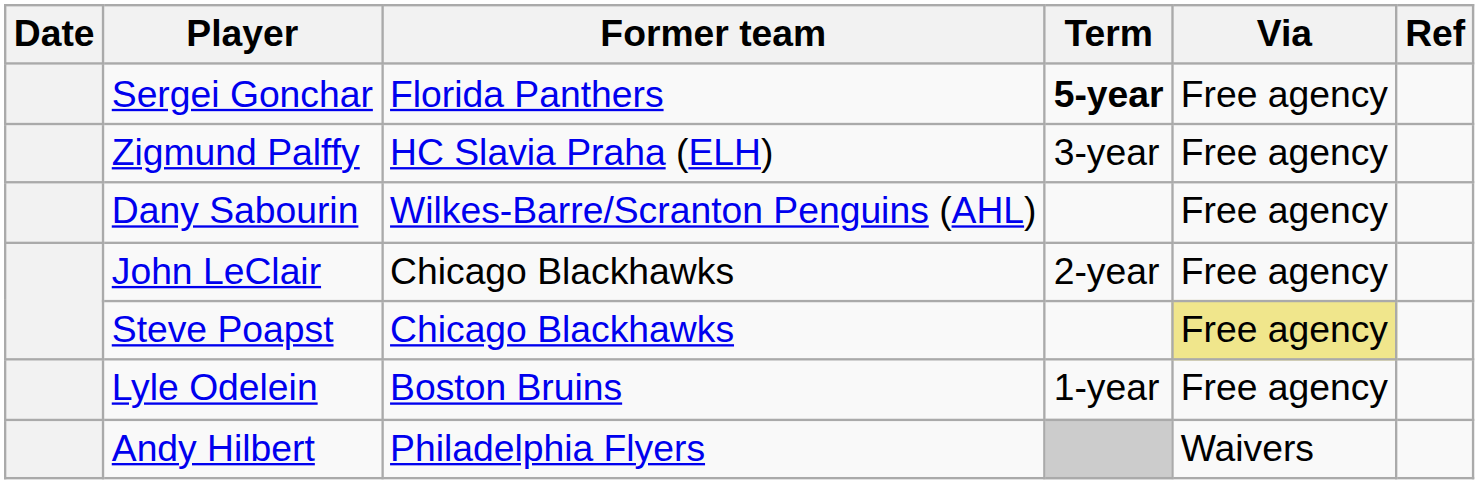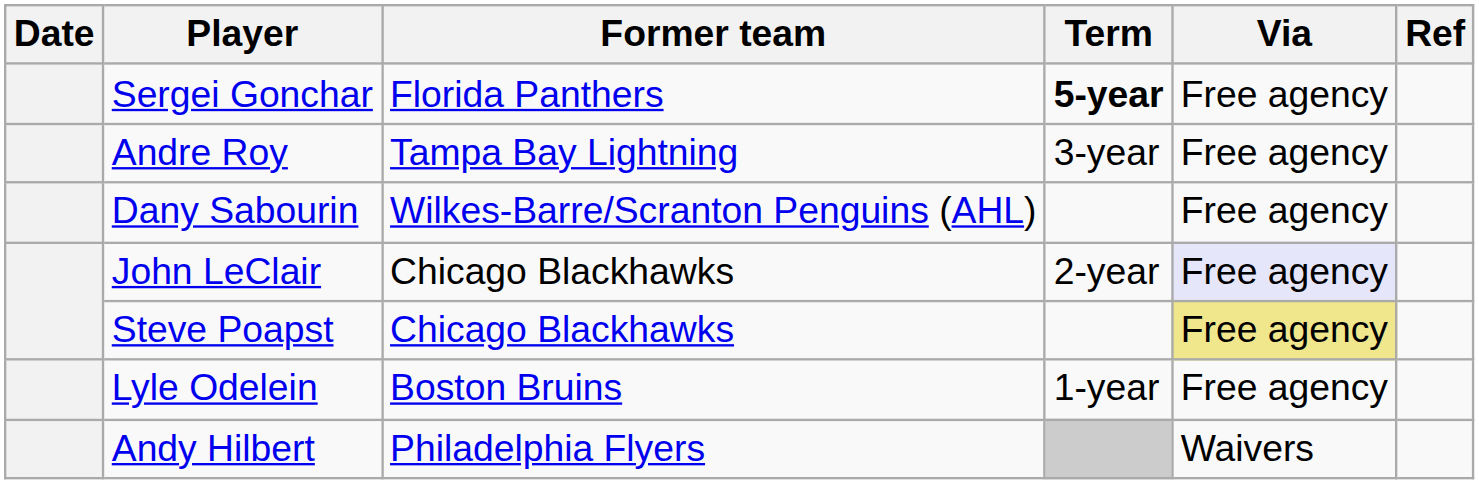+ row: (200, 152)
- row: (236, 152)
(1284, 270) no background -> (1284, 270) lavender background
